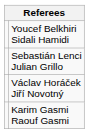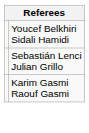- row: (46, 88)
